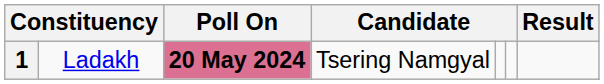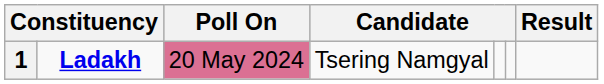(101, 60) normal -> (100, 60) bold
(237, 60) bold -> (236, 60) normal
